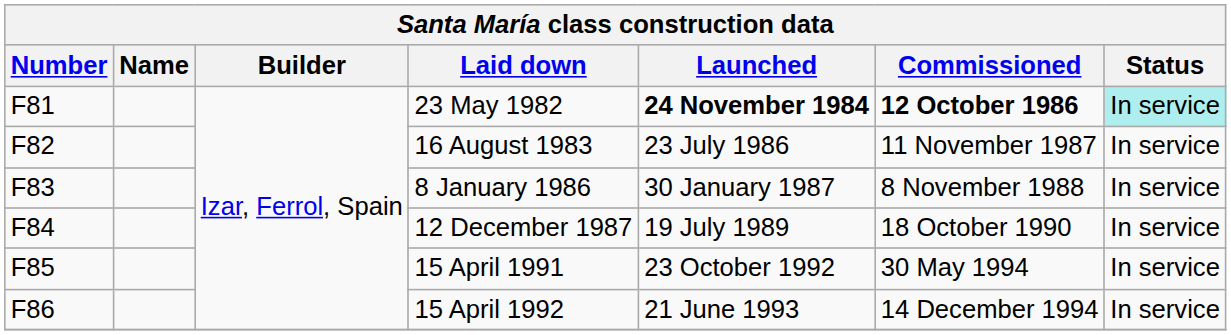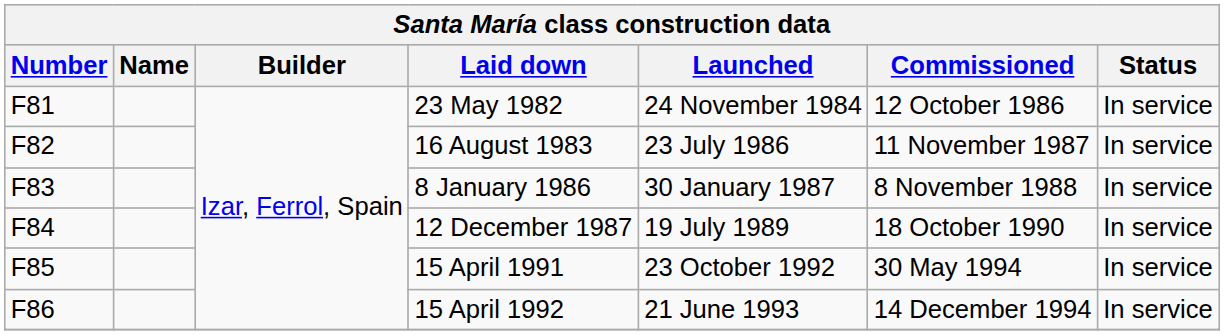(757, 106) bold -> (753, 106) normal
(980, 106) bold -> (969, 106) normal
(1165, 106) paleturquoise background -> (1158, 106) no background
